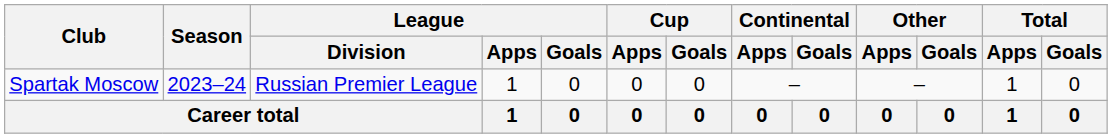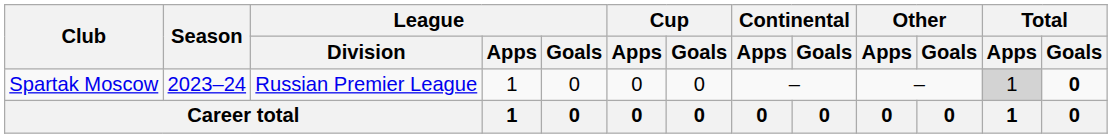(1012, 84) no background -> (1012, 84) lightgrey background
(1074, 84) normal -> (1074, 84) bold
